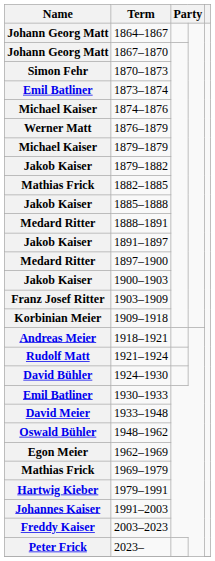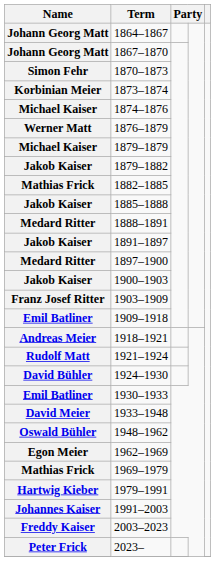(58, 90) Emil Batliner -> (58, 90) Korbinian Meier
(58, 318) Korbinian Meier -> (58, 318) Emil Batliner
